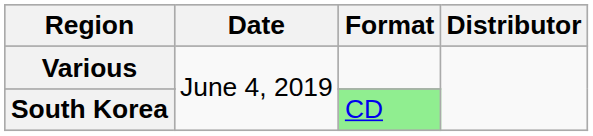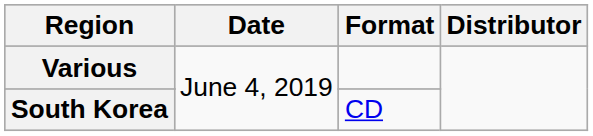(364, 109) lightgreen background -> (364, 109) no background
